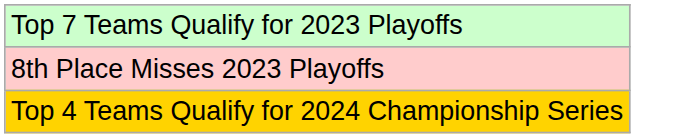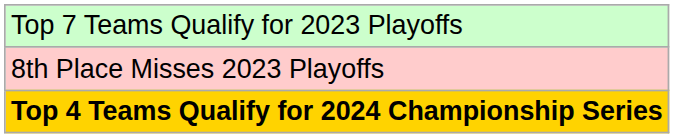(317, 111) normal -> (337, 111) bold
